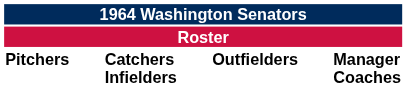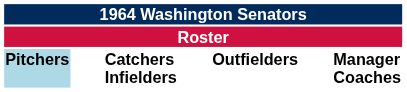(37, 59) no background -> (37, 59) lightblue background
